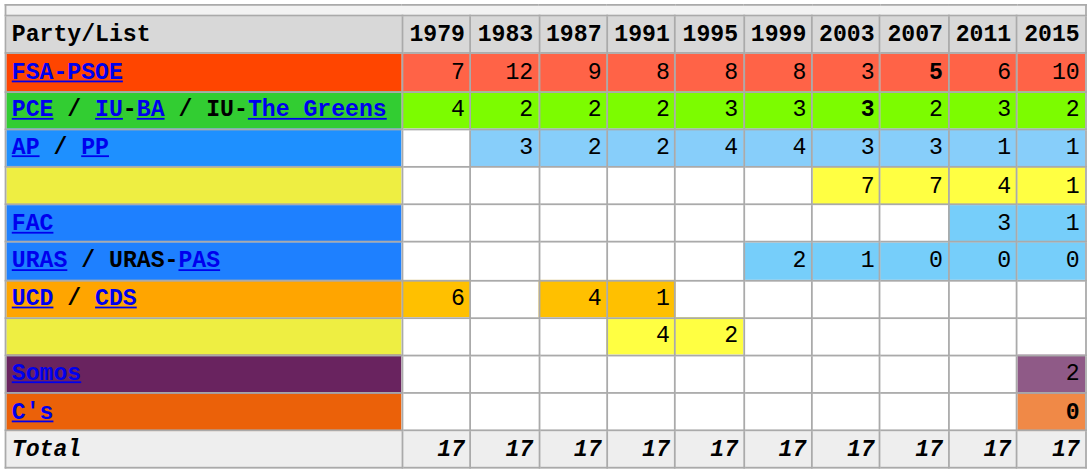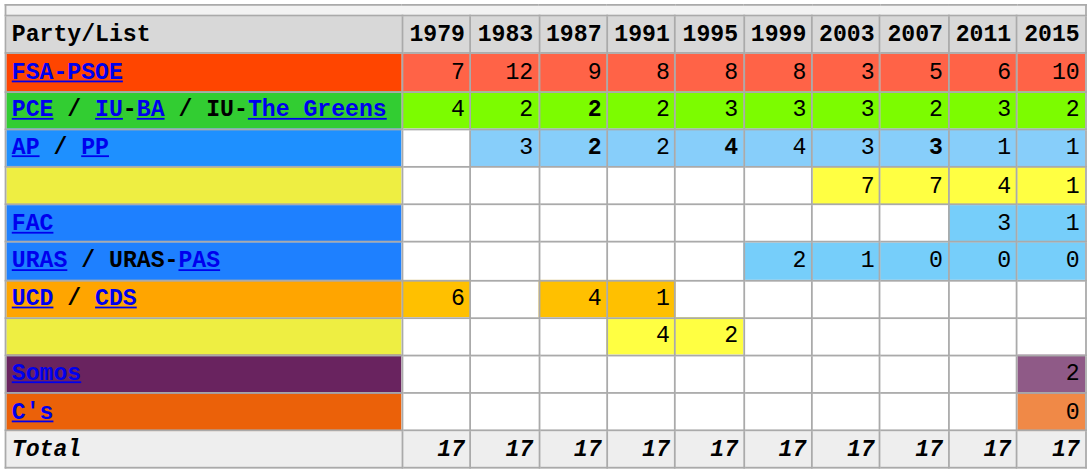(936, 72) bold -> (936, 72) normal
(595, 110) normal -> (595, 110) bold
(868, 110) bold -> (868, 110) normal
(595, 148) normal -> (595, 148) bold
(731, 148) normal -> (731, 148) bold
(936, 148) normal -> (936, 148) bold
(1073, 412) bold -> (1073, 412) normal
